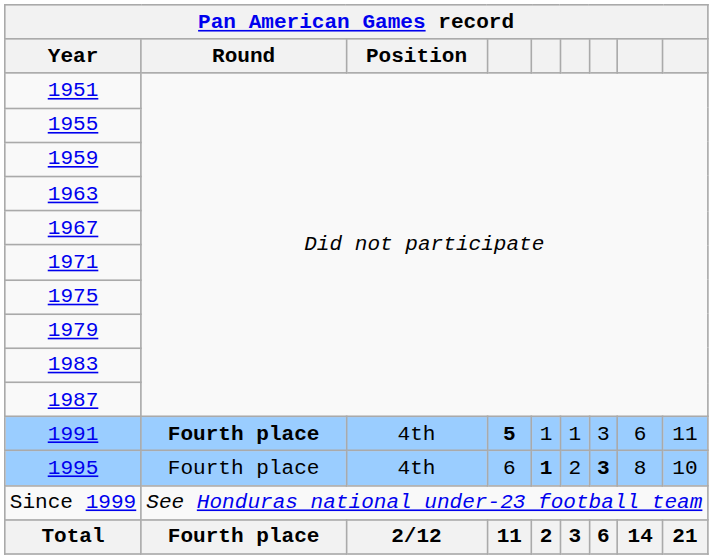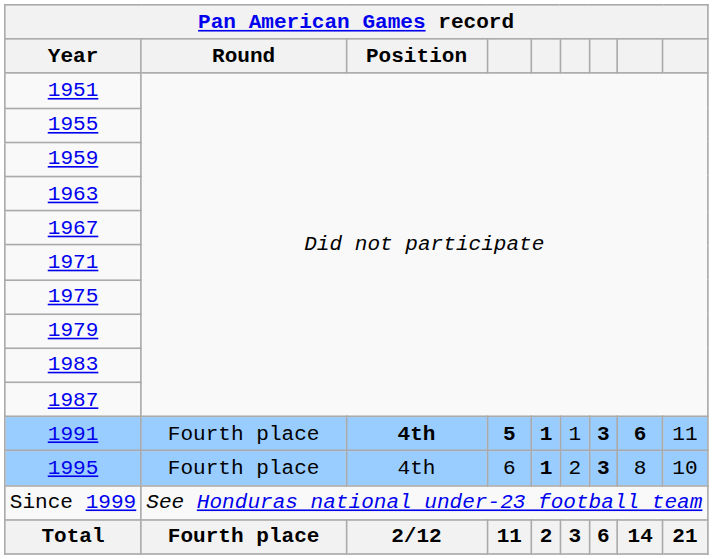(244, 434) bold -> (244, 434) normal
(416, 434) normal -> (416, 434) bold
(546, 434) normal -> (546, 434) bold
(603, 434) normal -> (603, 434) bold
(640, 434) normal -> (640, 434) bold
